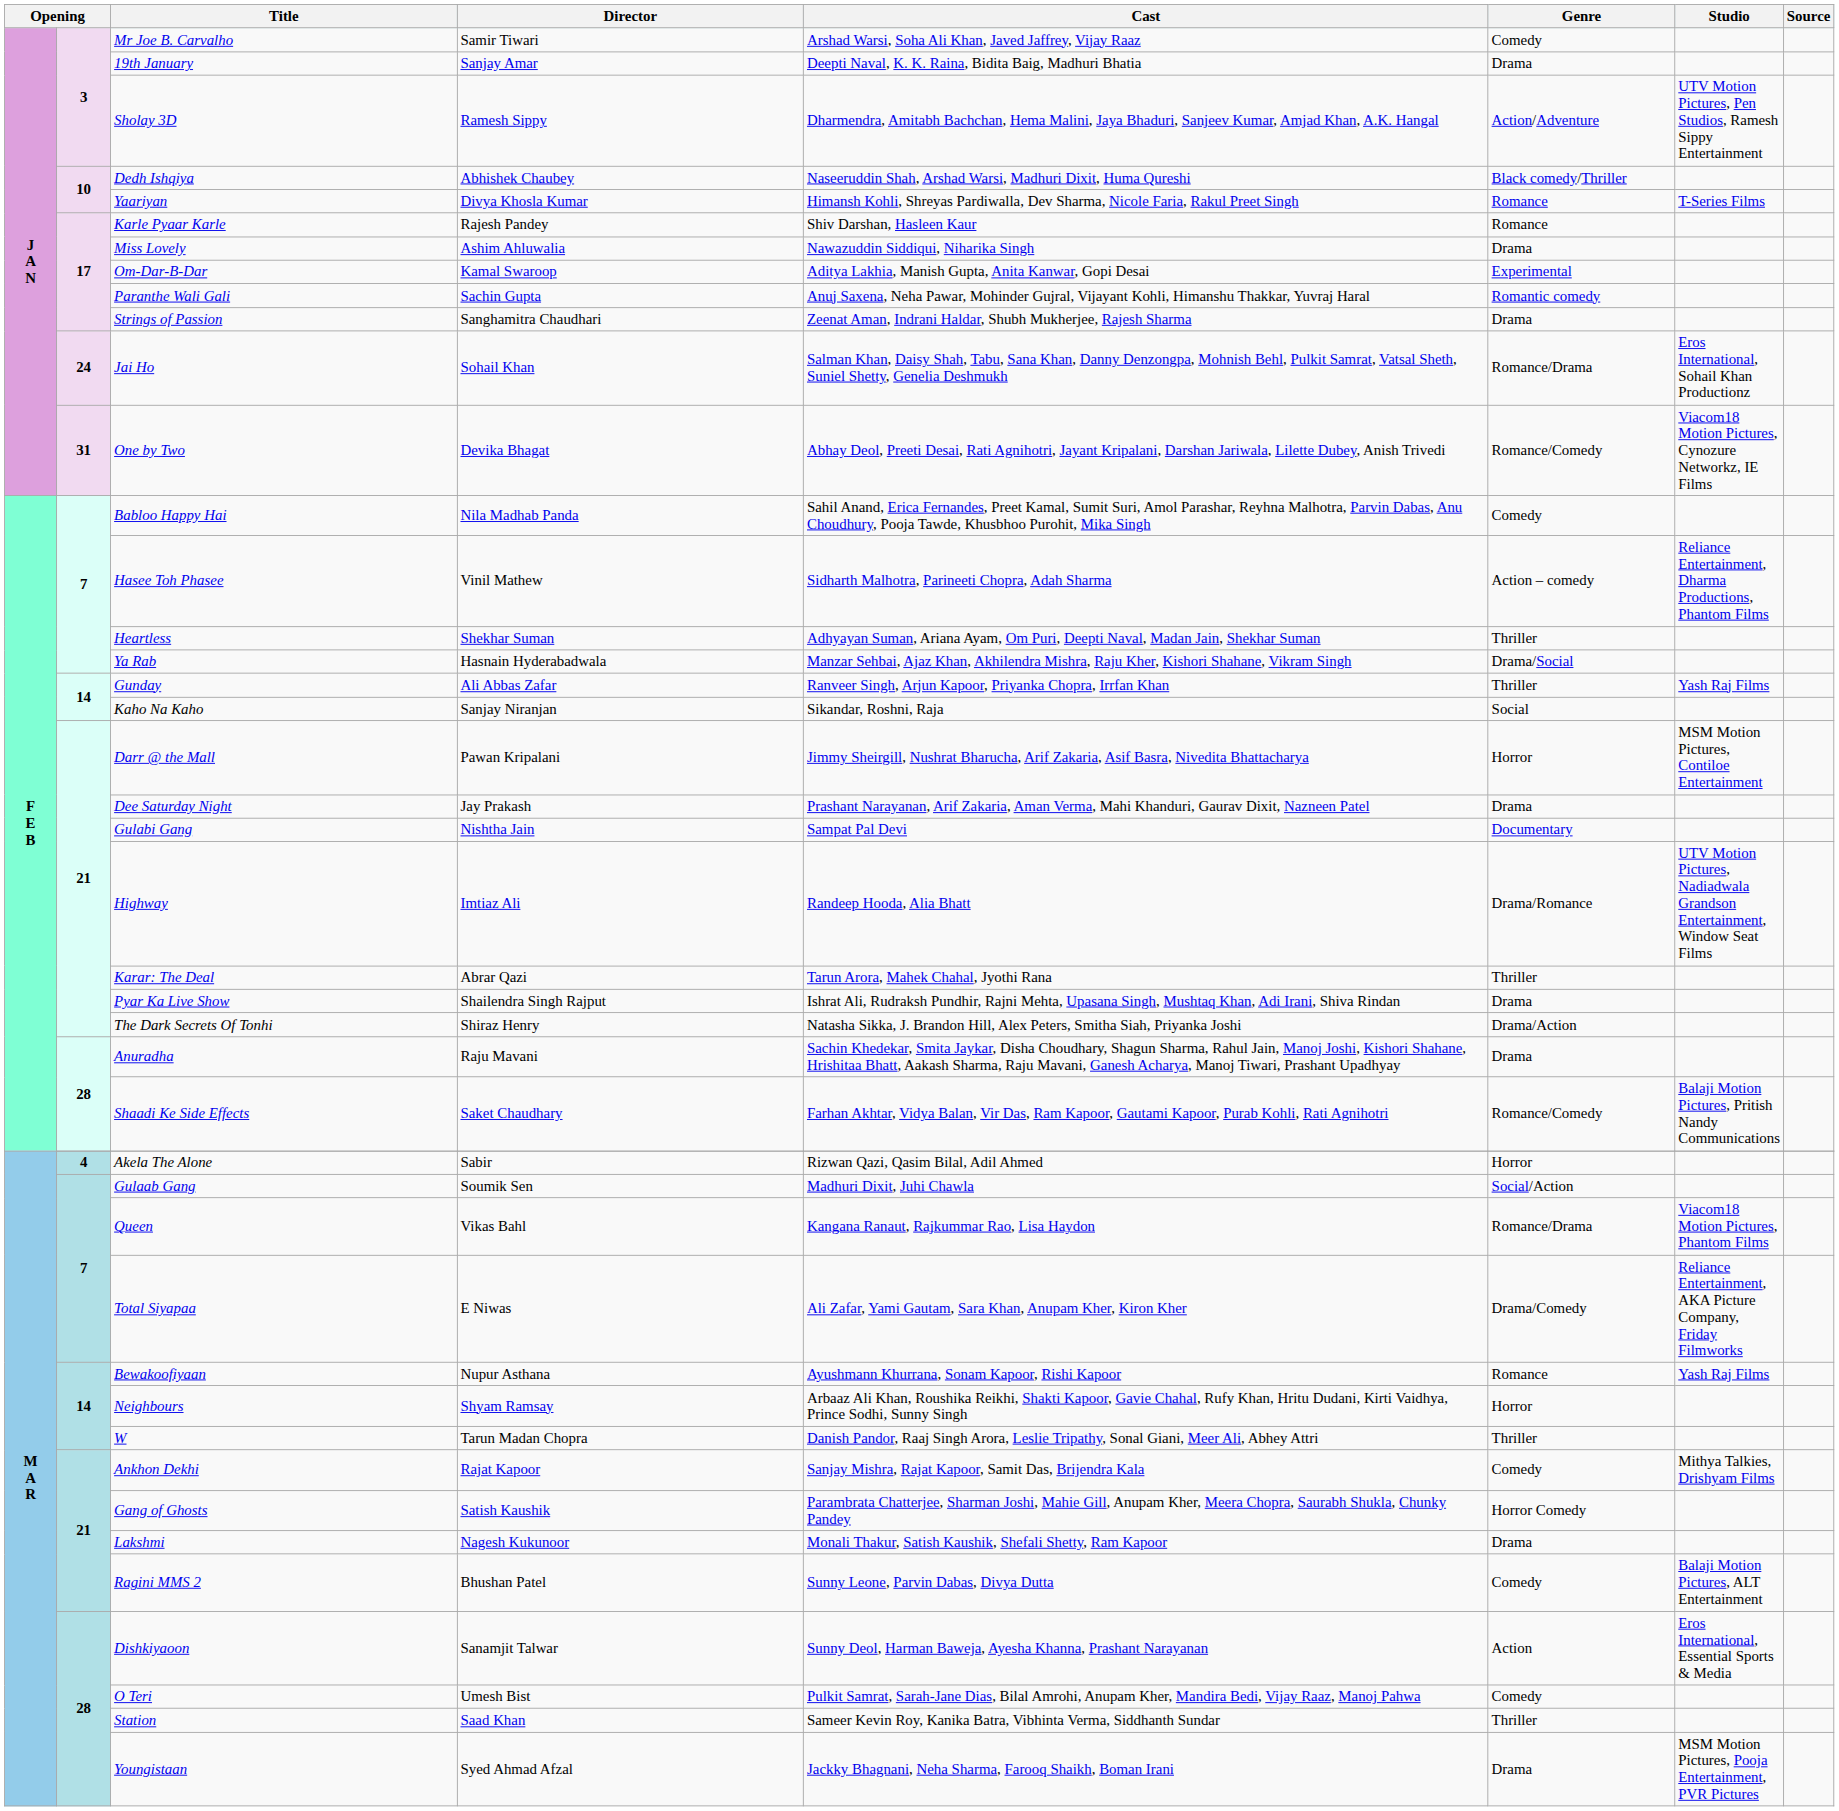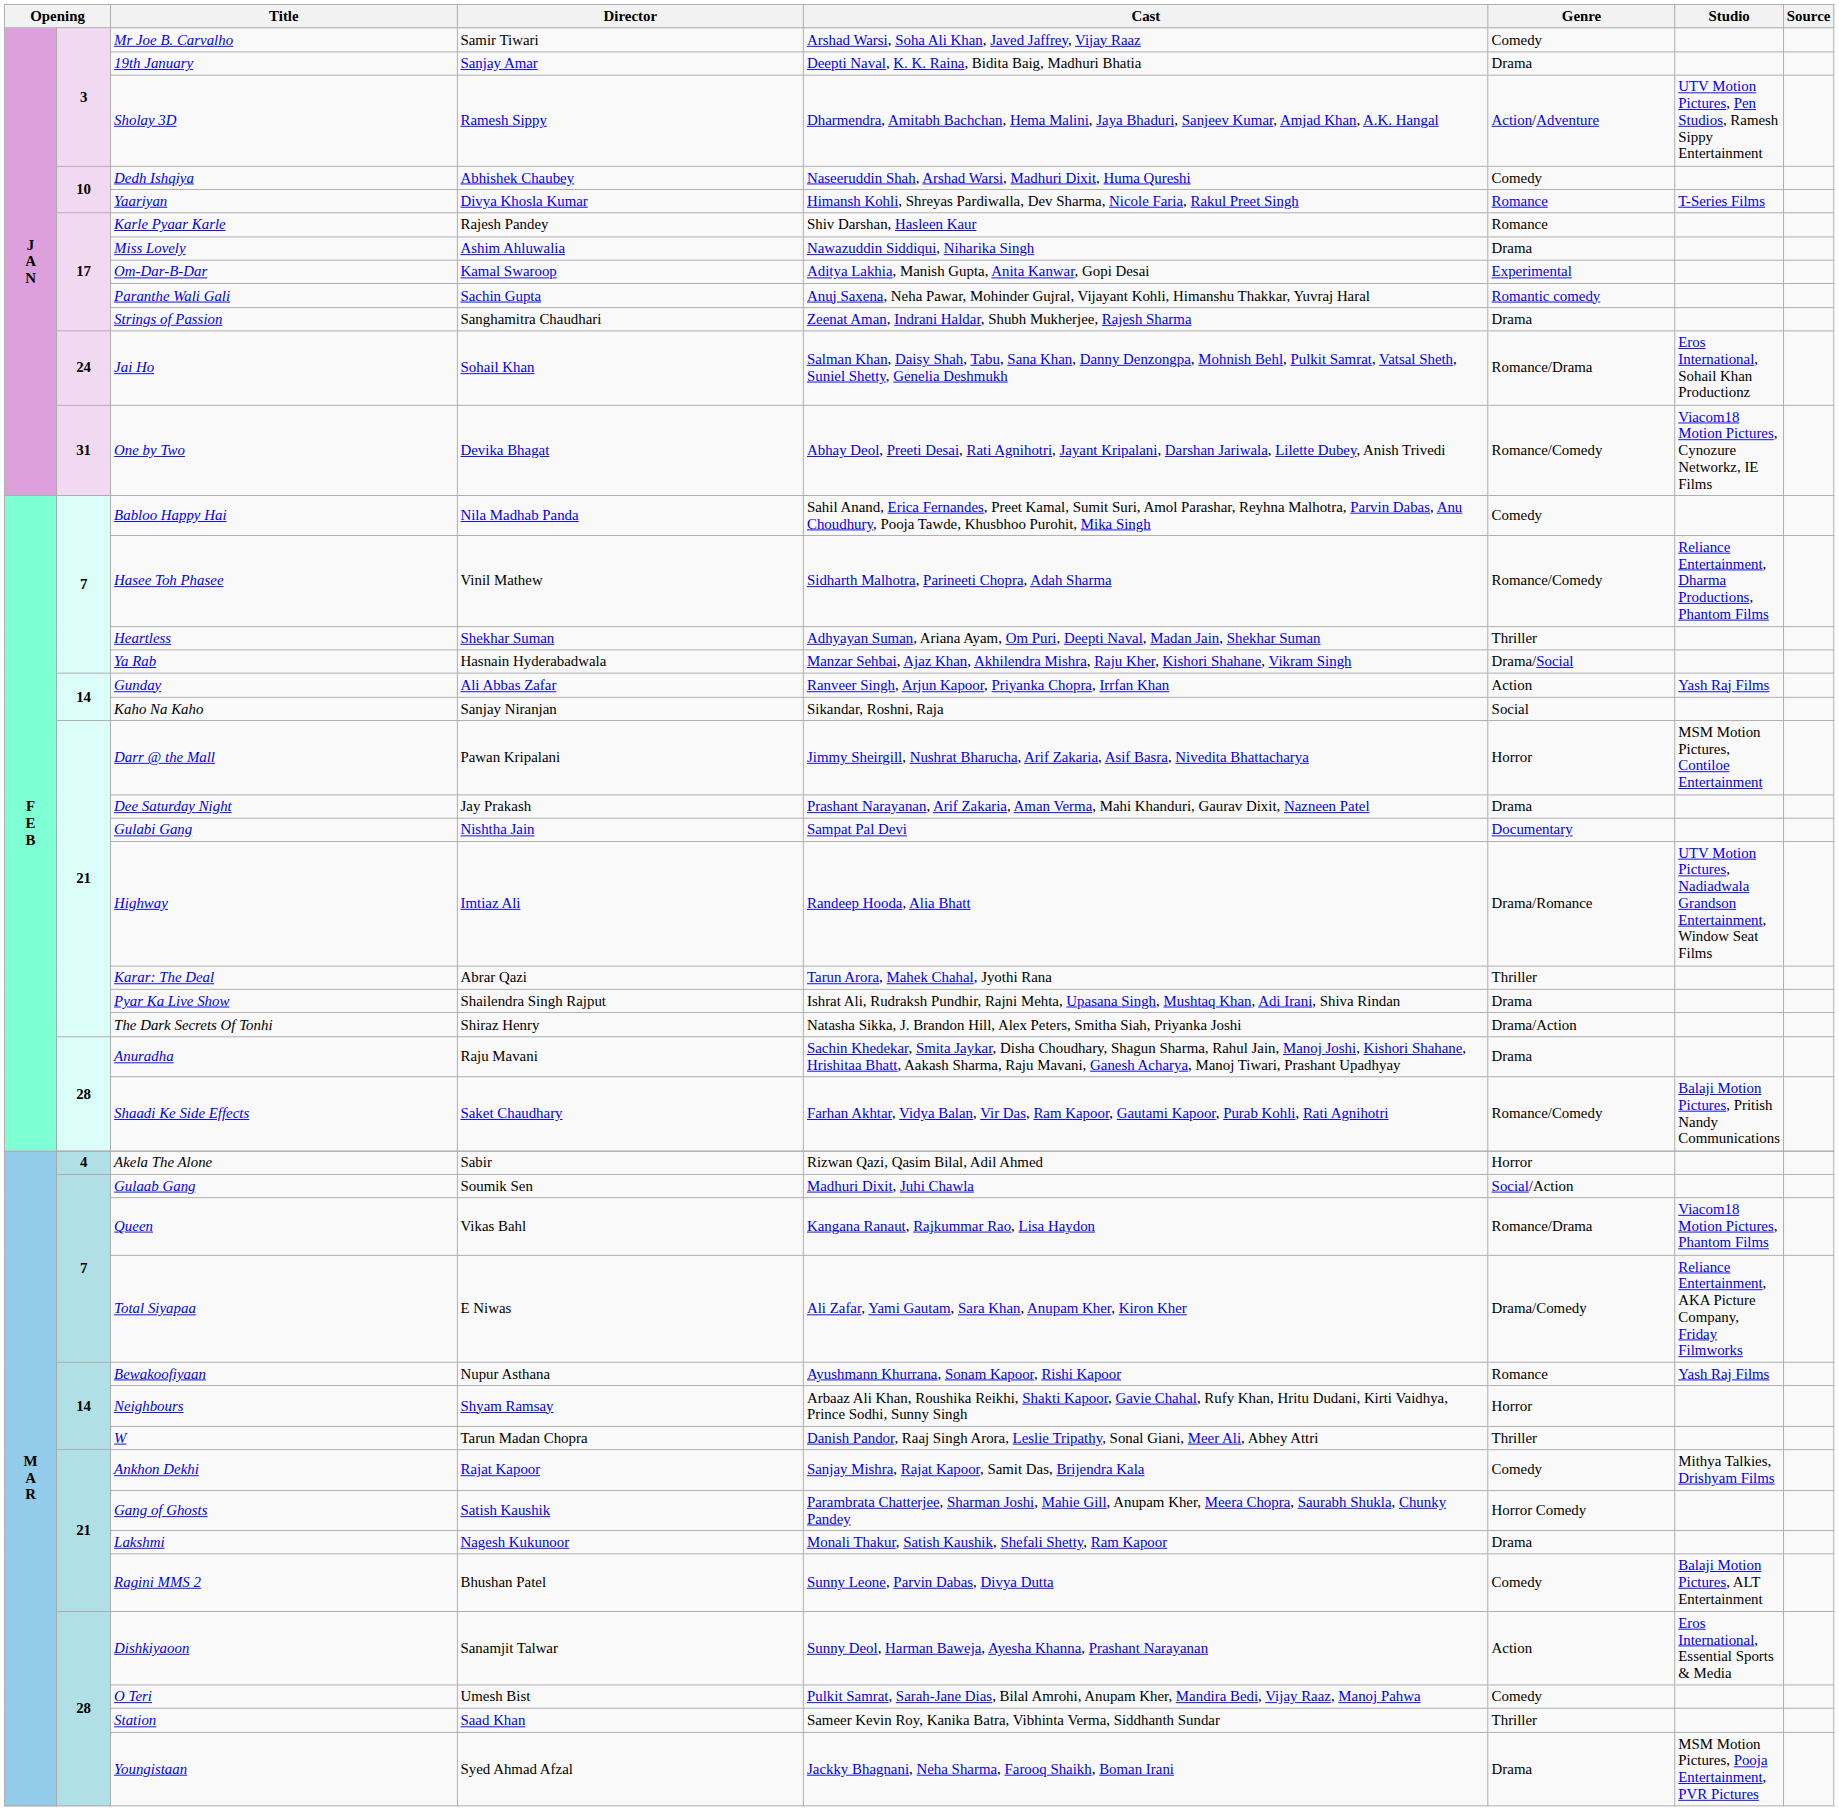(1559, 177) Black comedy/Thriller -> (1517, 177) Comedy
(1543, 581) Action – comedy -> (1547, 581) Romance/Comedy
(1514, 685) Thriller -> (1512, 685) Action
